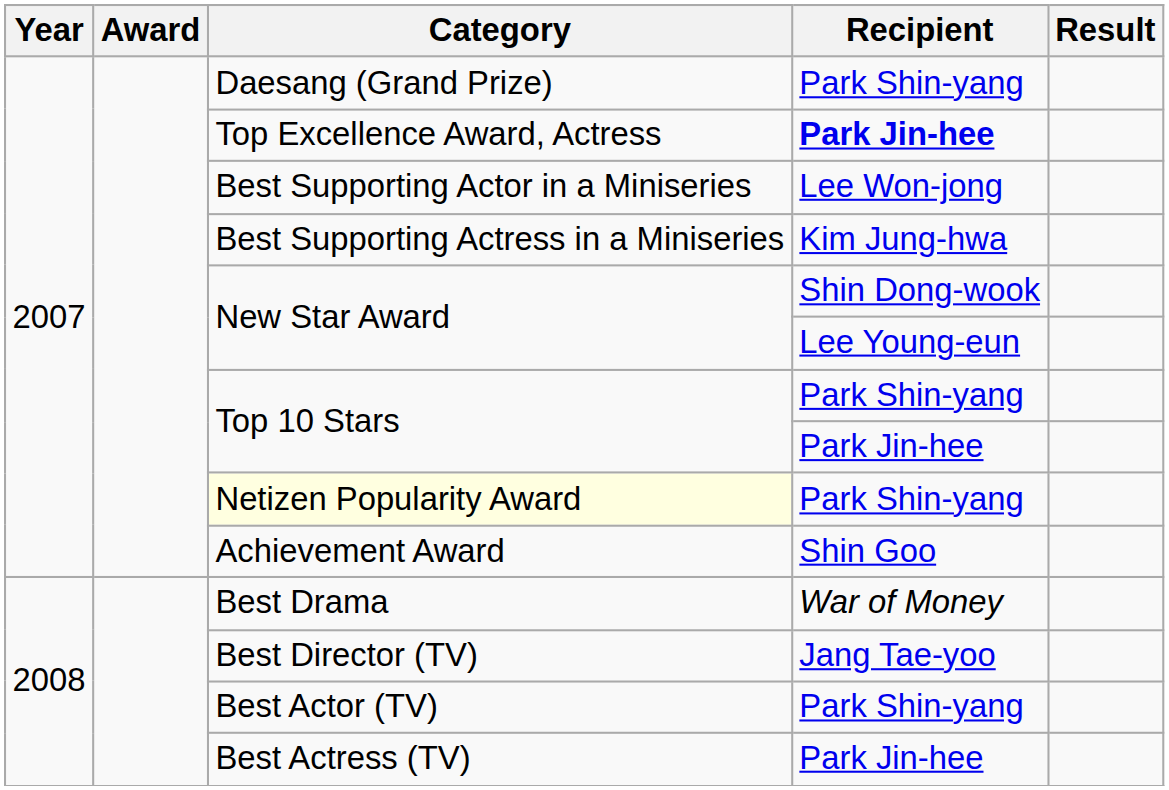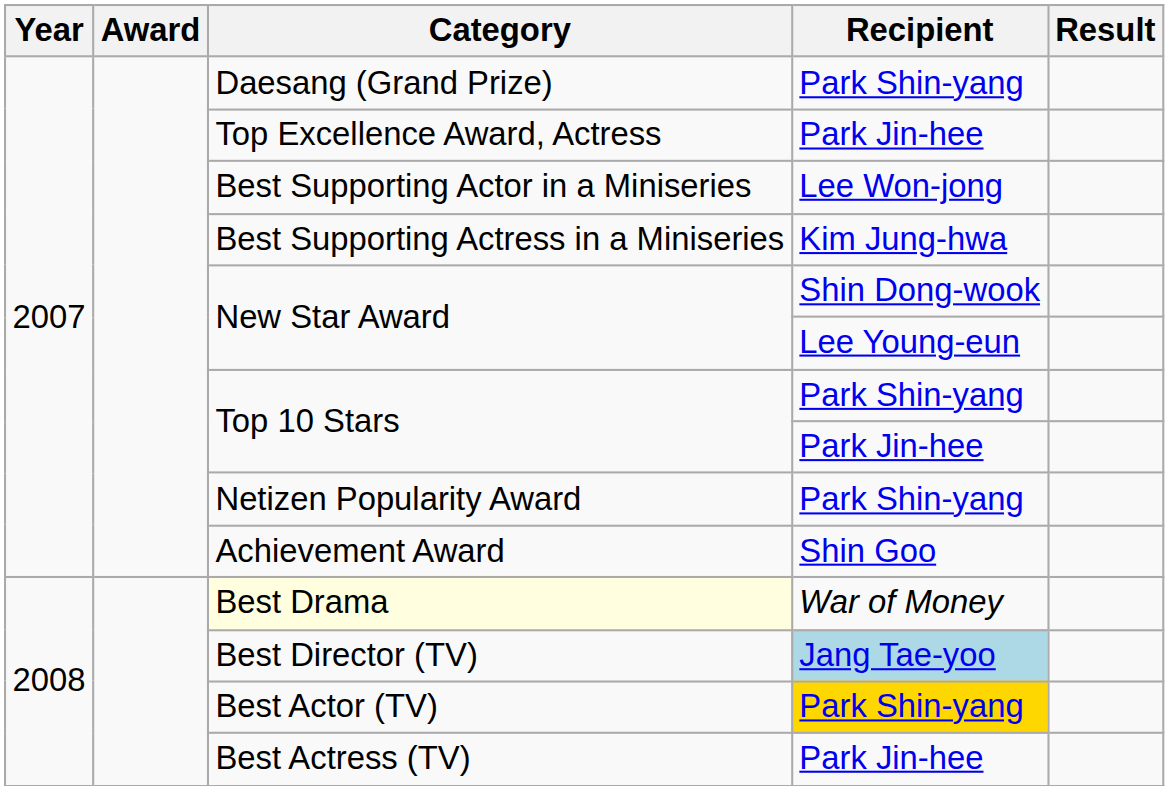(897, 134) bold -> (891, 134) normal
(398, 498) lightyellow background -> (398, 498) no background
(302, 602) no background -> (302, 602) lightyellow background
(898, 654) no background -> (898, 654) lightblue background
(911, 706) no background -> (911, 706) gold background
